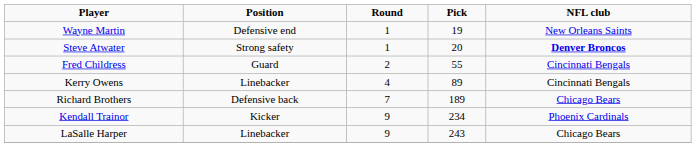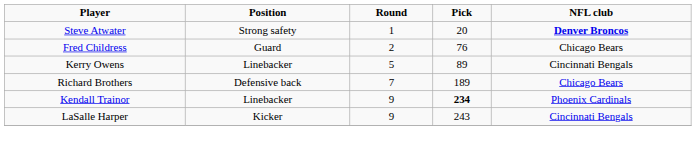- row: (94, 30)
(457, 64) 55 -> (462, 47) 76
(588, 64) Cincinnati Bengals -> (591, 47) Chicago Bears
(387, 82) 4 -> (391, 64) 5
(265, 116) Kicker -> (268, 99) Linebacker
(457, 116) normal -> (462, 99) bold
(265, 133) Linebacker -> (268, 116) Kicker
(588, 133) Chicago Bears -> (591, 116) Cincinnati Bengals
